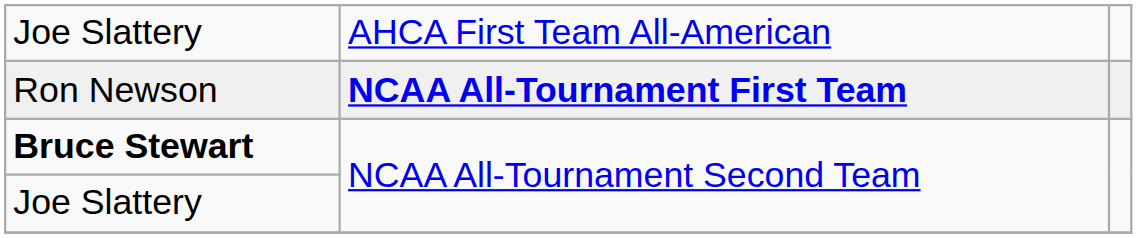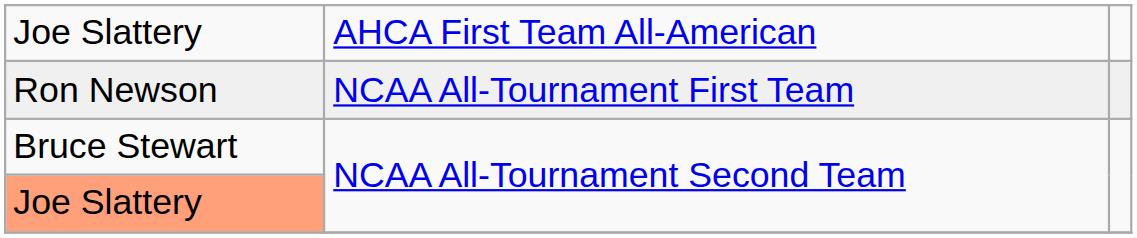(628, 89) bold -> (594, 89) normal
(133, 145) bold -> (125, 145) normal
(108, 202) no background -> (108, 202) lightsalmon background
